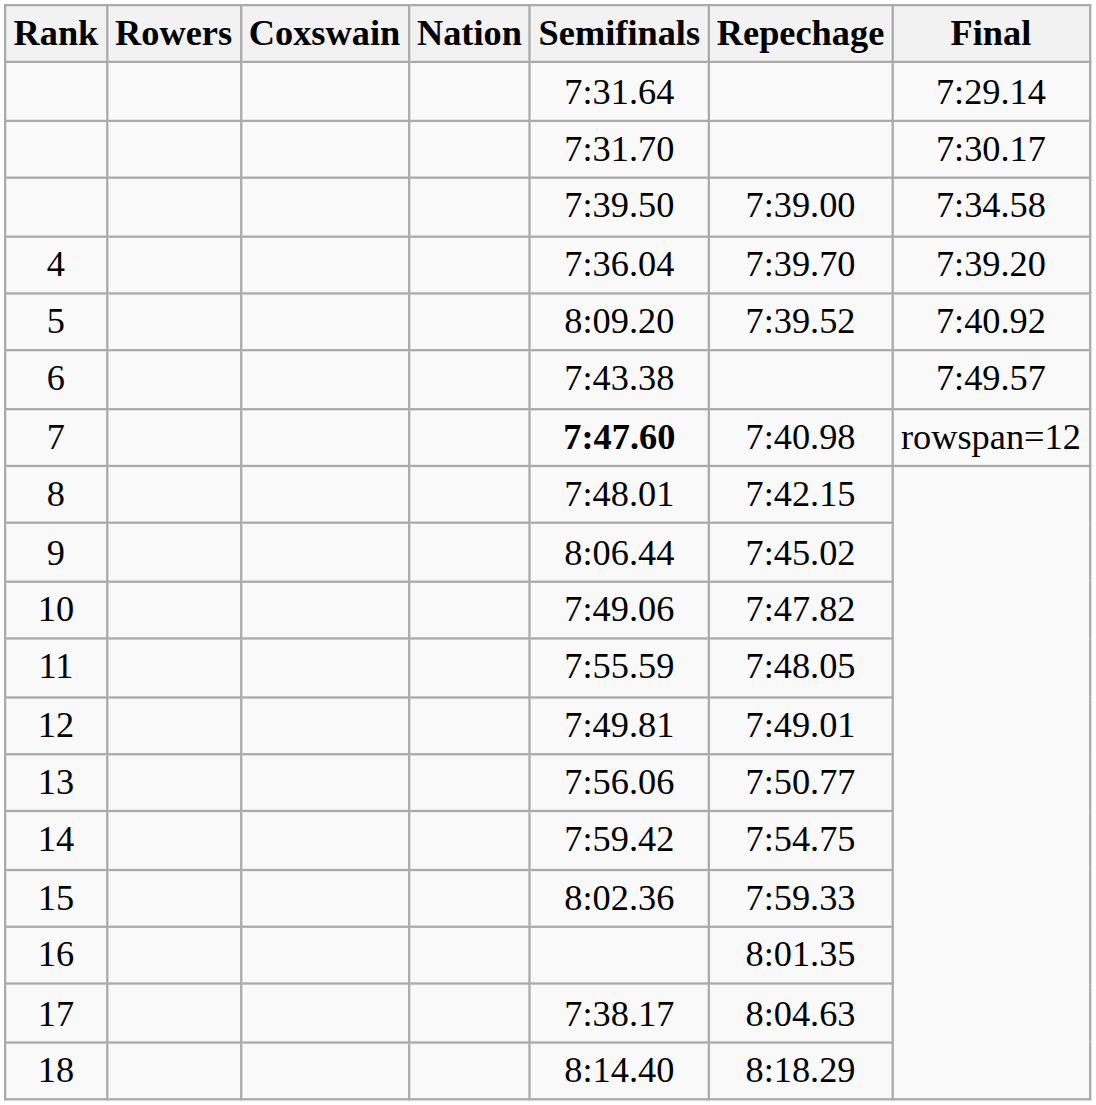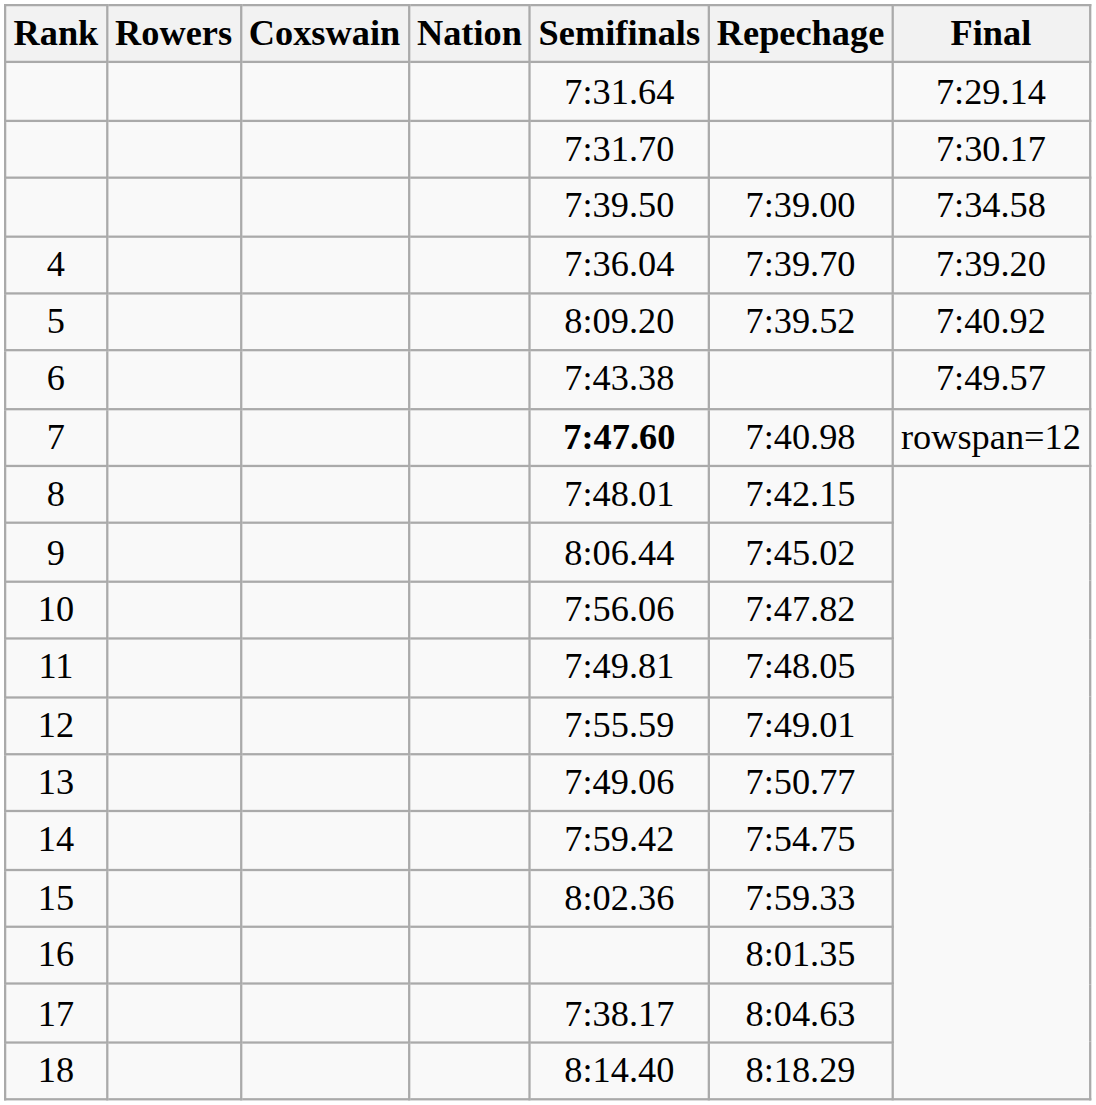(619, 609) 7:49.06 -> (619, 609) 7:56.06
(619, 666) 7:55.59 -> (619, 666) 7:49.81
(619, 724) 7:49.81 -> (619, 724) 7:55.59
(619, 782) 7:56.06 -> (619, 782) 7:49.06
